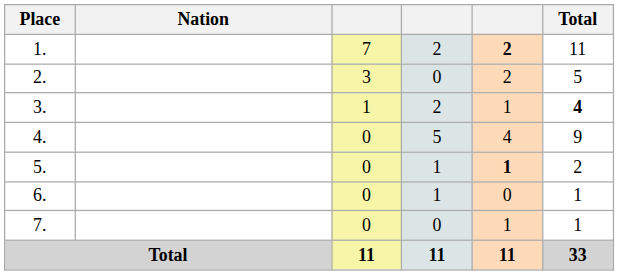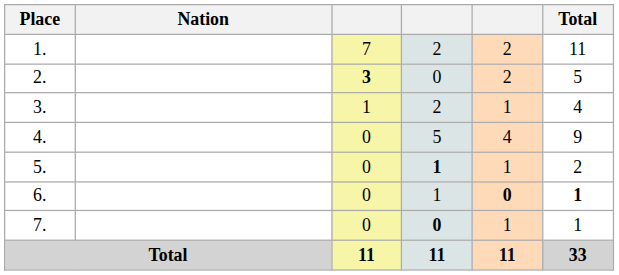(507, 49) bold -> (507, 49) normal
(367, 78) normal -> (367, 78) bold
(578, 107) bold -> (578, 107) normal
(437, 166) normal -> (437, 166) bold
(507, 166) bold -> (507, 166) normal
(507, 196) normal -> (507, 196) bold
(578, 196) normal -> (578, 196) bold
(437, 225) normal -> (437, 225) bold
